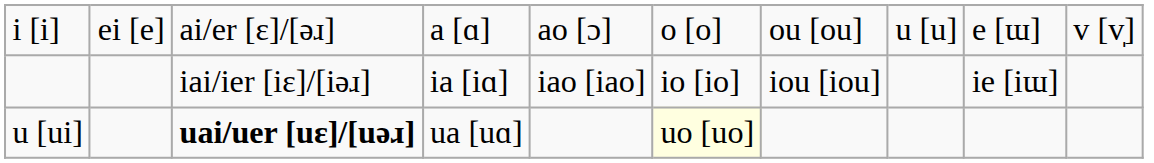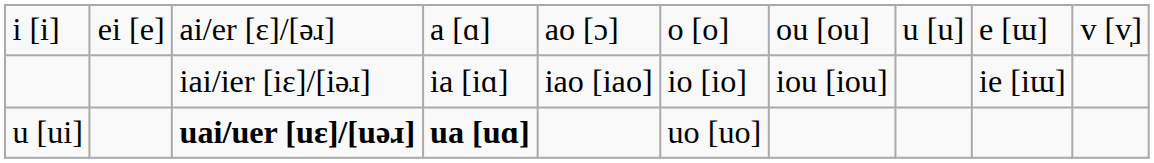(476, 132) normal -> (480, 132) bold
(707, 132) lightyellow background -> (714, 132) no background
